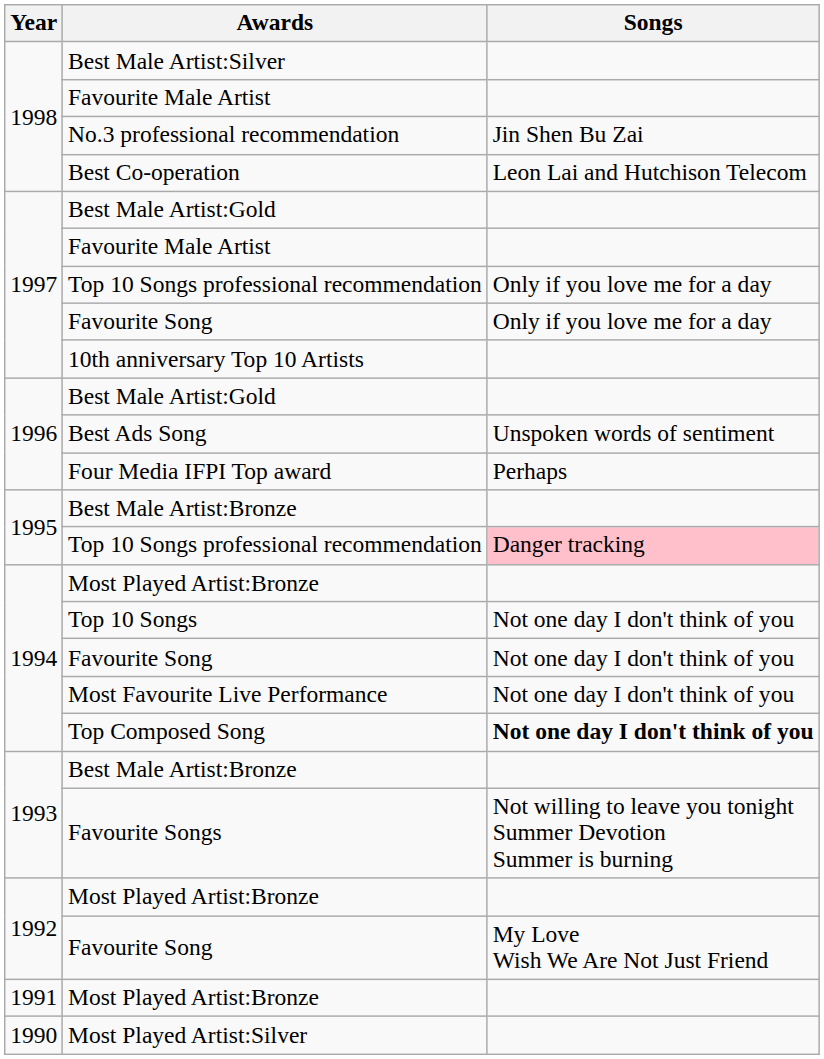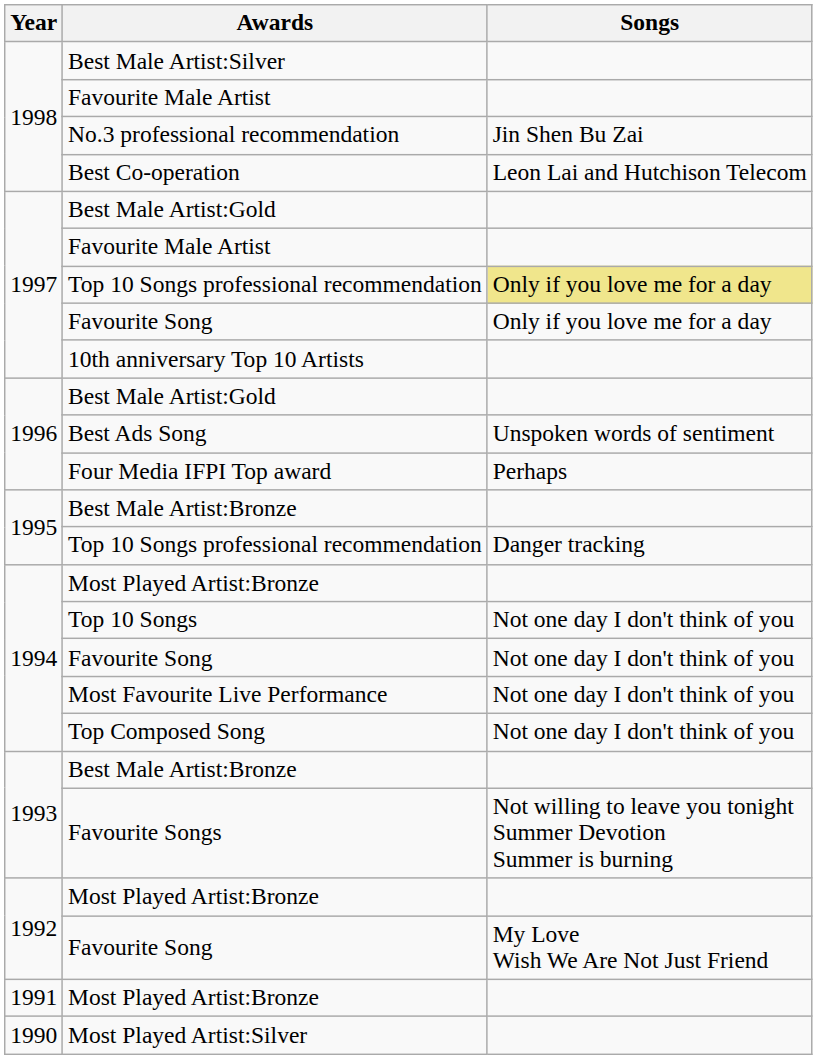(632, 284) no background -> (632, 284) khaki background
(569, 545) pink background -> (569, 545) no background
(653, 731) bold -> (643, 731) normal
